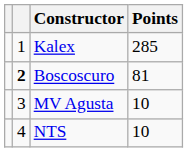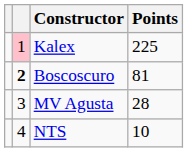(21, 46) no background -> (21, 46) pink background
(145, 46) 285 -> (145, 46) 225
(141, 103) 10 -> (141, 103) 28
